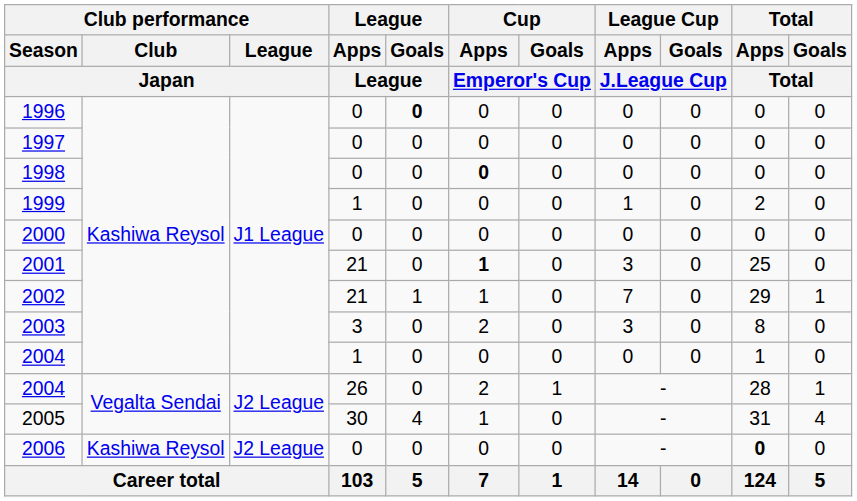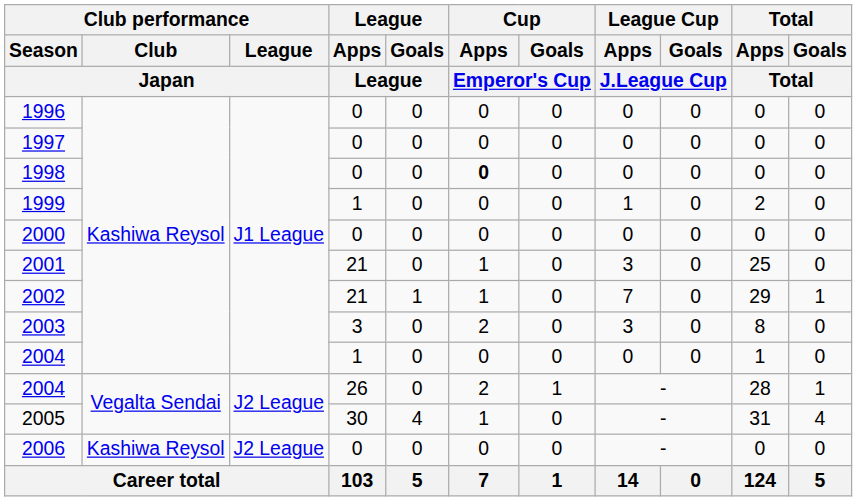(417, 111) bold -> (417, 111) normal
(484, 265) bold -> (484, 265) normal
(760, 449) bold -> (760, 449) normal
